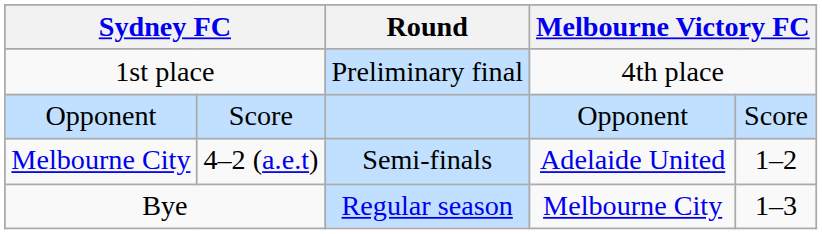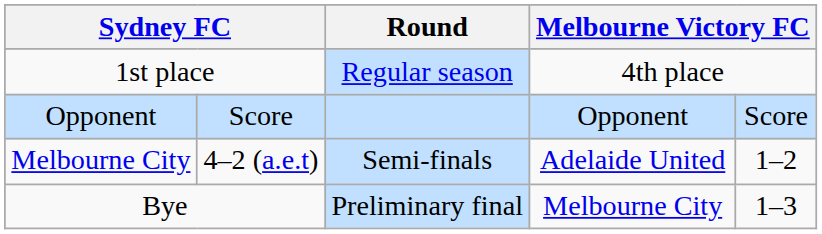(427, 71) Preliminary final -> (427, 71) Regular season
(427, 205) Regular season -> (427, 205) Preliminary final
